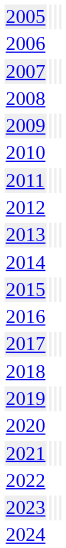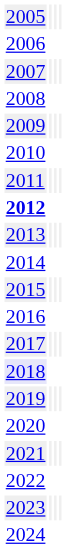(26, 207) normal -> (26, 207) bold
(26, 371) no background -> (26, 371) lavender background
